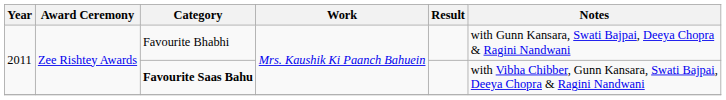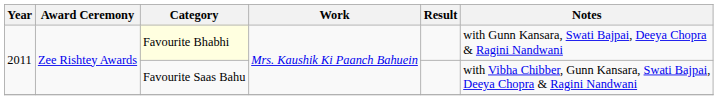(186, 42) no background -> (186, 42) lightyellow background
(198, 77) bold -> (194, 77) normal
